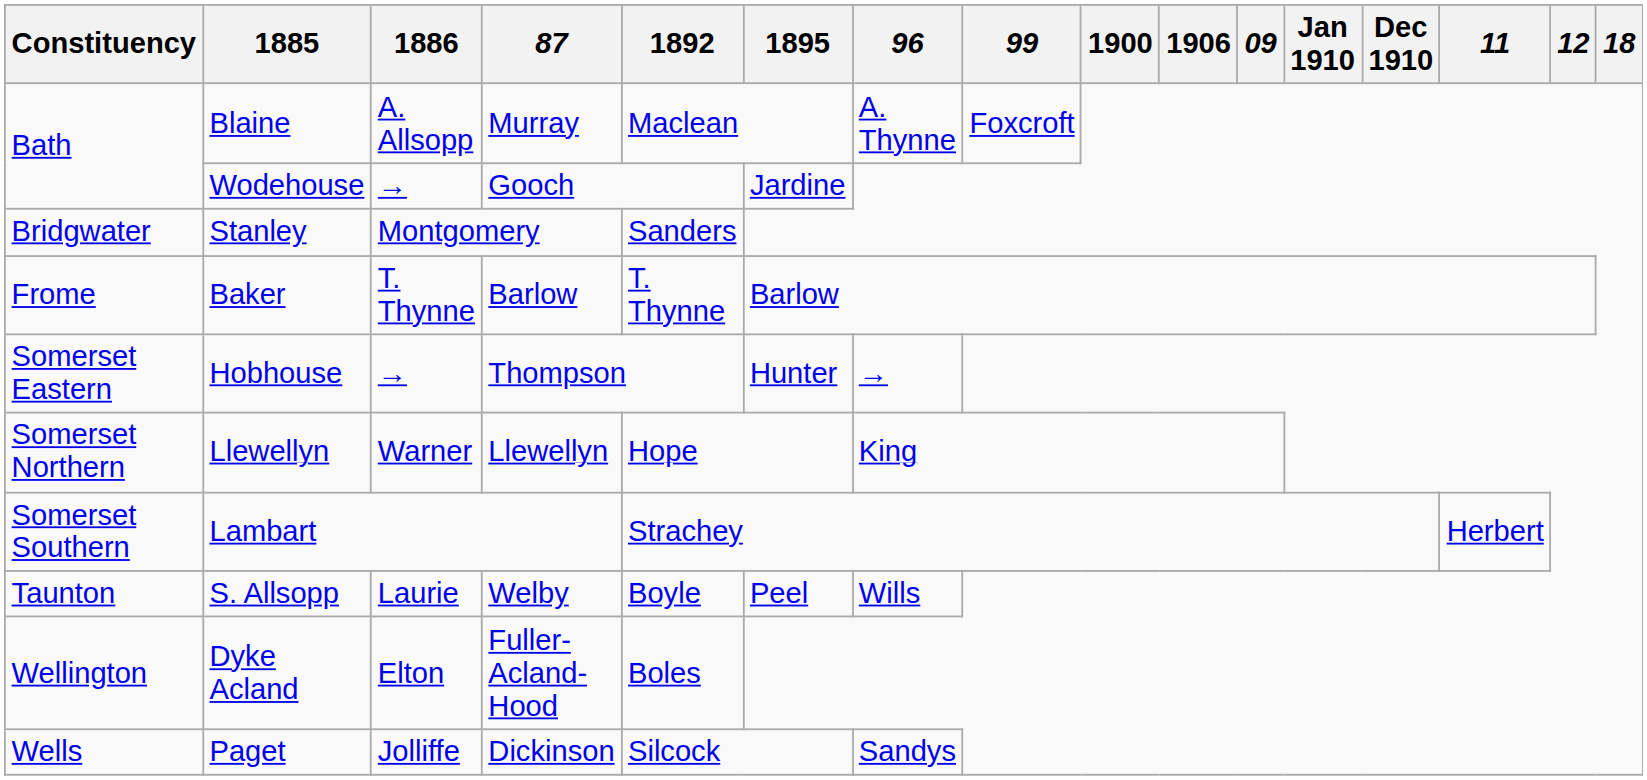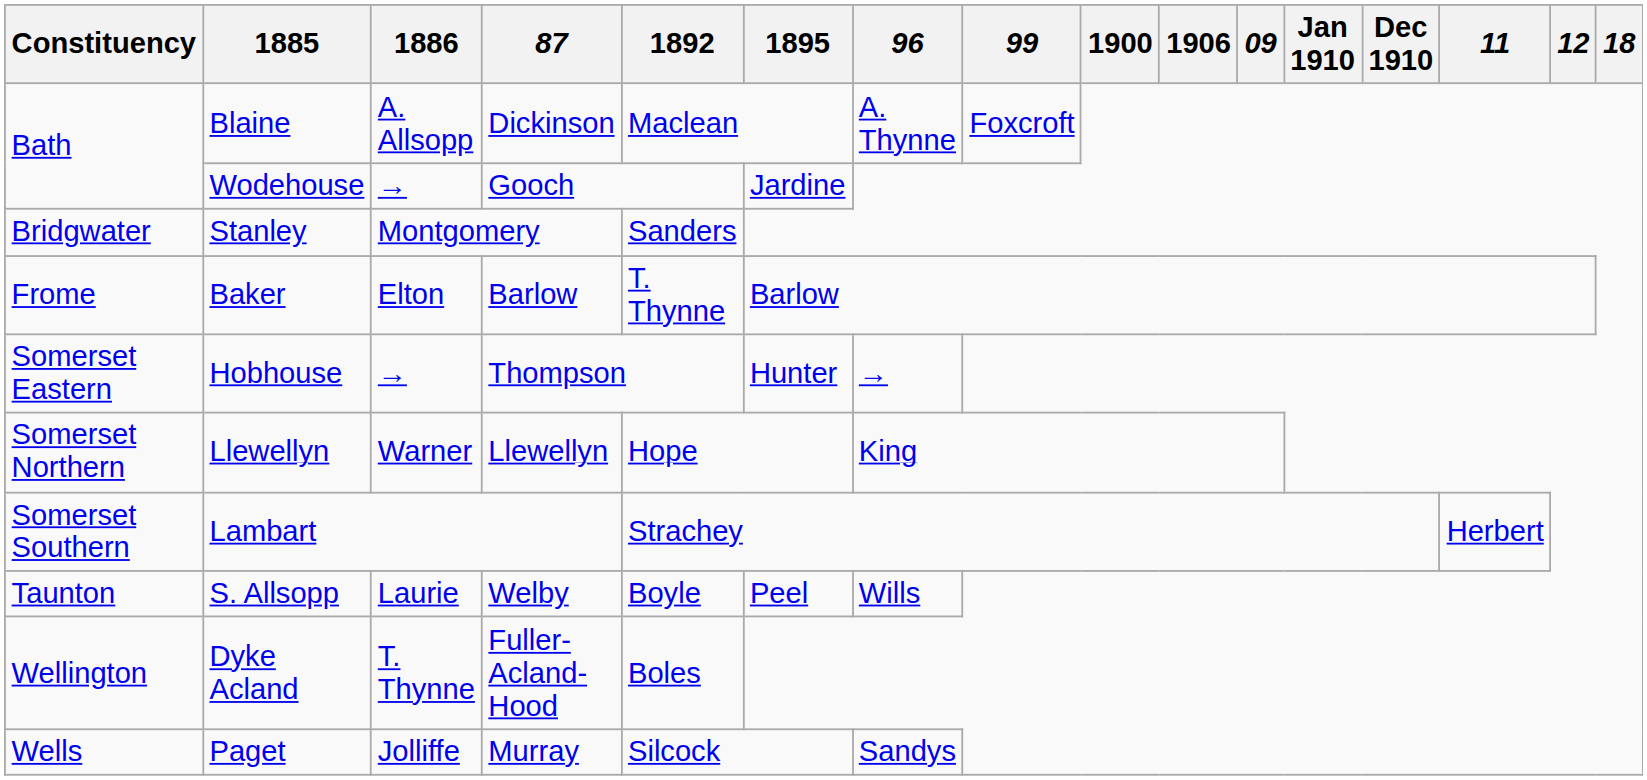(534, 122) Murray -> (551, 122) Dickinson
(426, 294) T. Thynne -> (411, 294) Elton
(411, 672) Elton -> (426, 672) T. Thynne
(551, 751) Dickinson -> (534, 751) Murray
